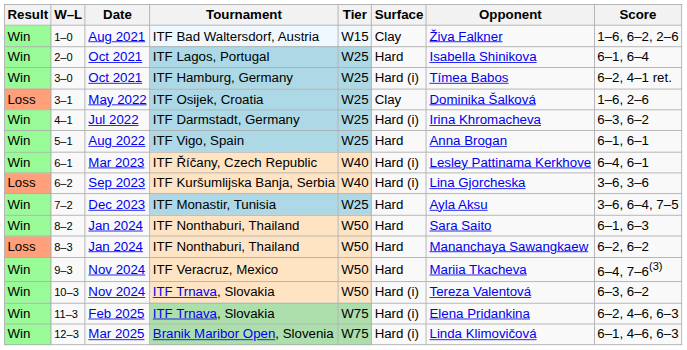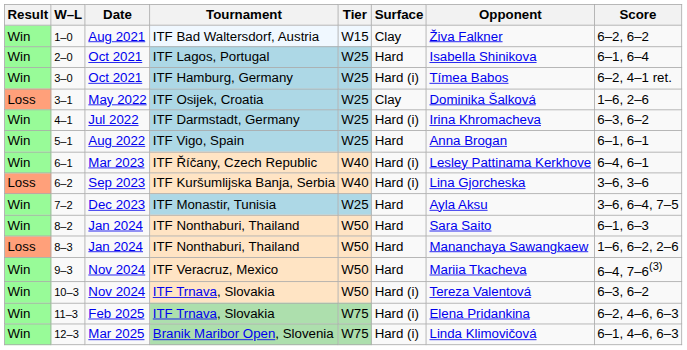(638, 36) 1–6, 6–2, 2–6 -> (623, 36) 6–2, 6–2
(623, 246) 6–2, 6–2 -> (638, 246) 1–6, 6–2, 2–6
